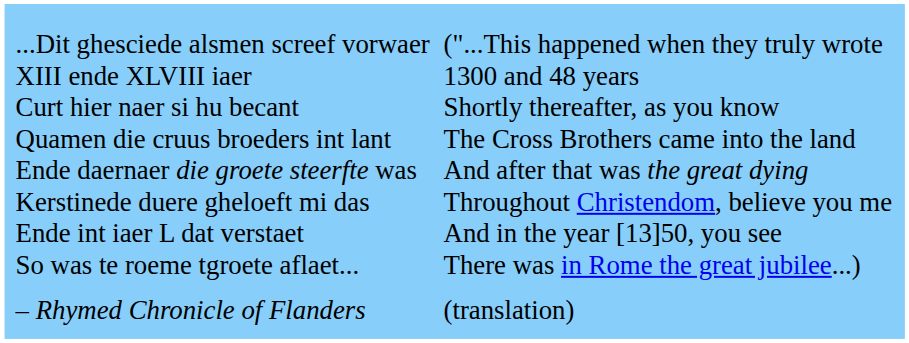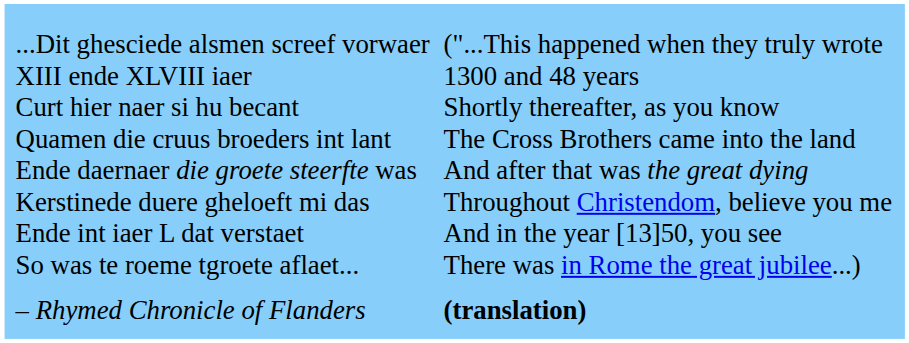(509, 310) normal -> (515, 310) bold
